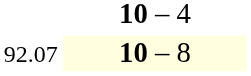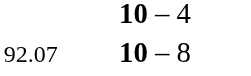(155, 52) lightyellow background -> (155, 52) no background
